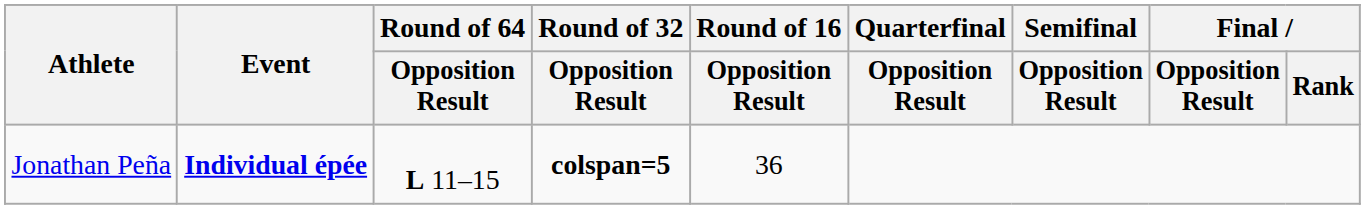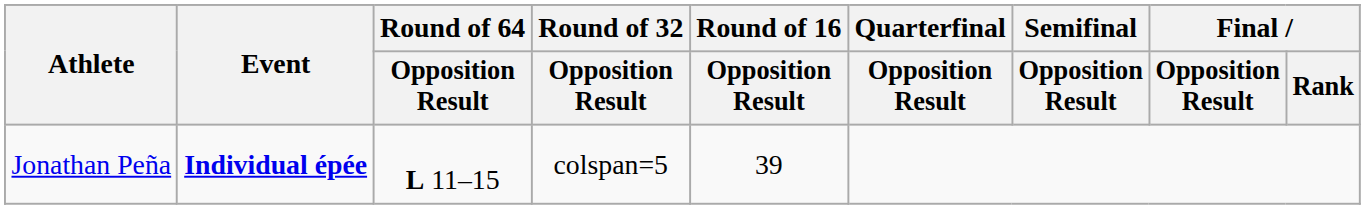(611, 164) bold -> (611, 164) normal
(769, 164) 36 -> (769, 164) 39
